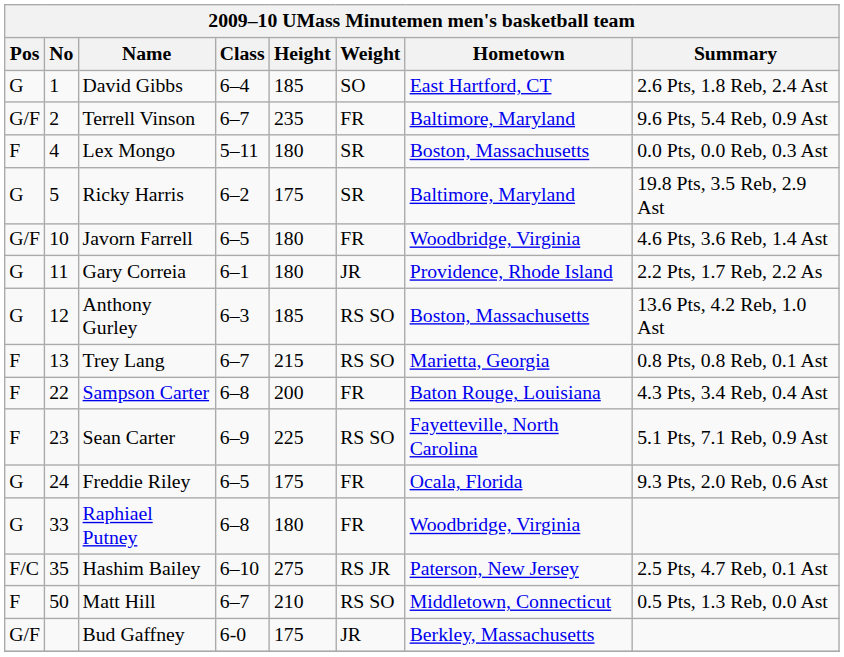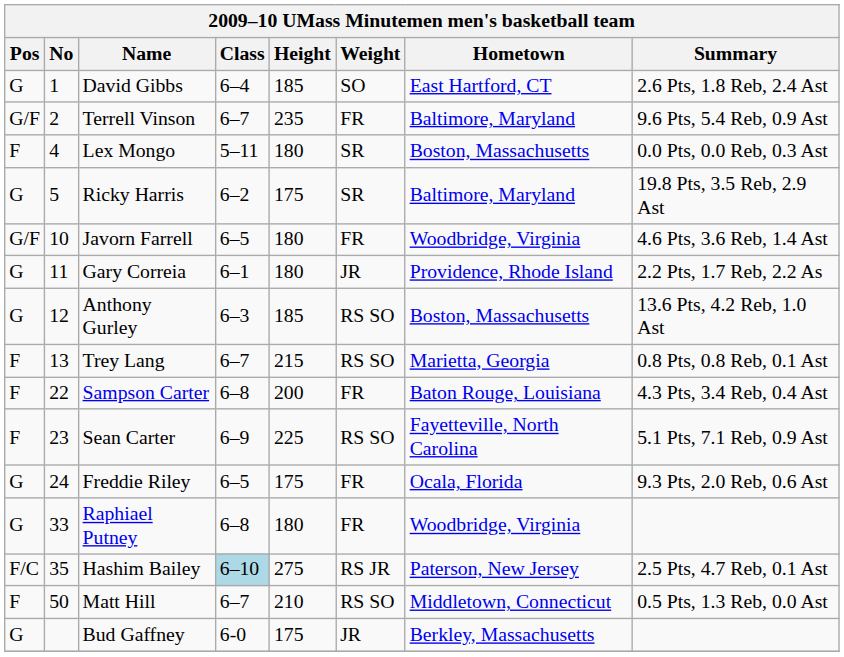(239, 569) no background -> (239, 569) lightblue background
(25, 634) G/F -> (16, 634) G
